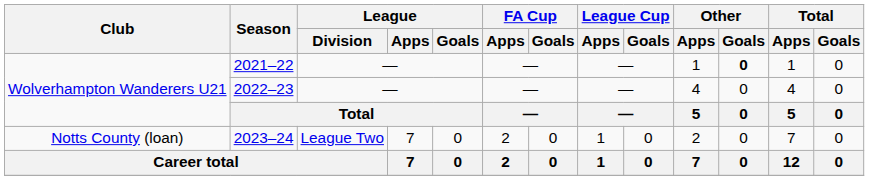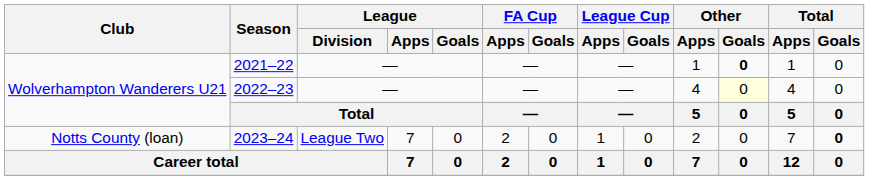(744, 89) no background -> (744, 89) lightyellow background
(839, 138) normal -> (839, 138) bold
